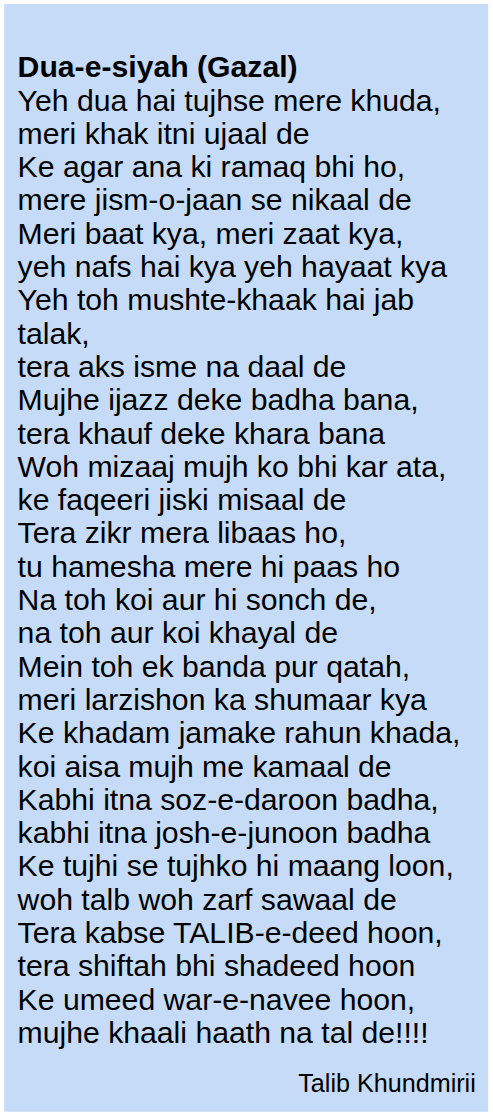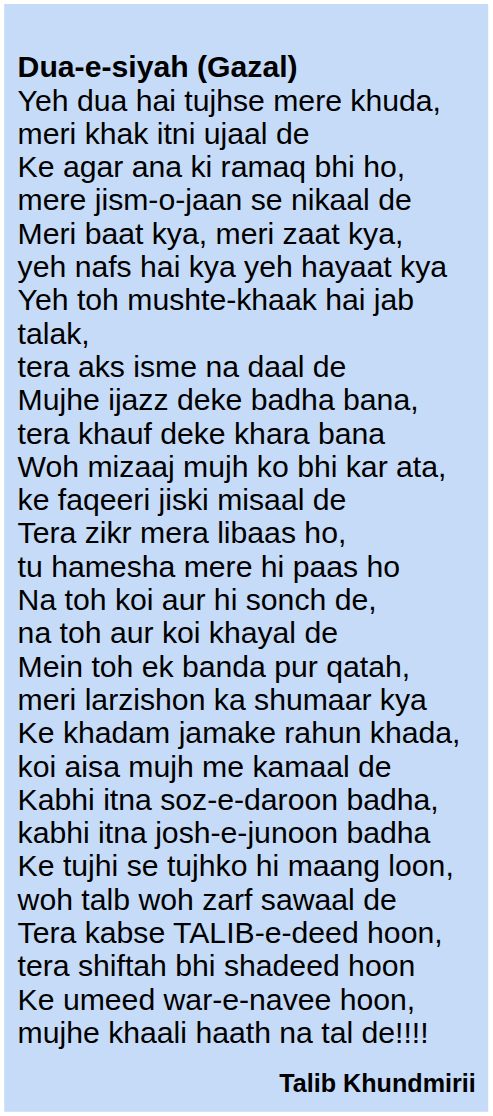(387, 1083) normal -> (378, 1082) bold
